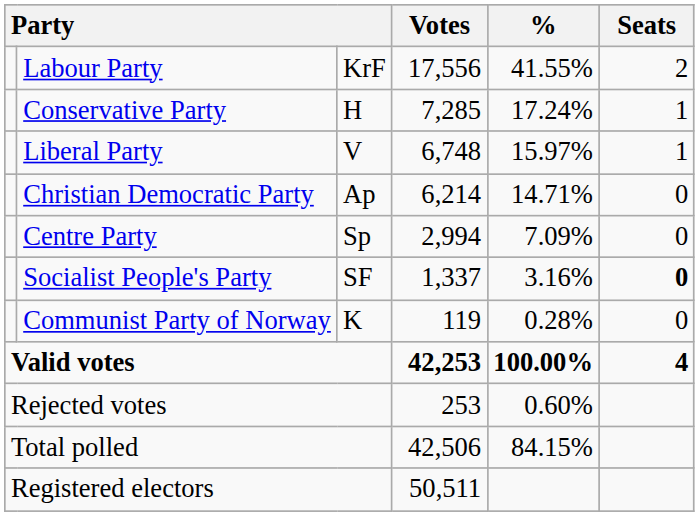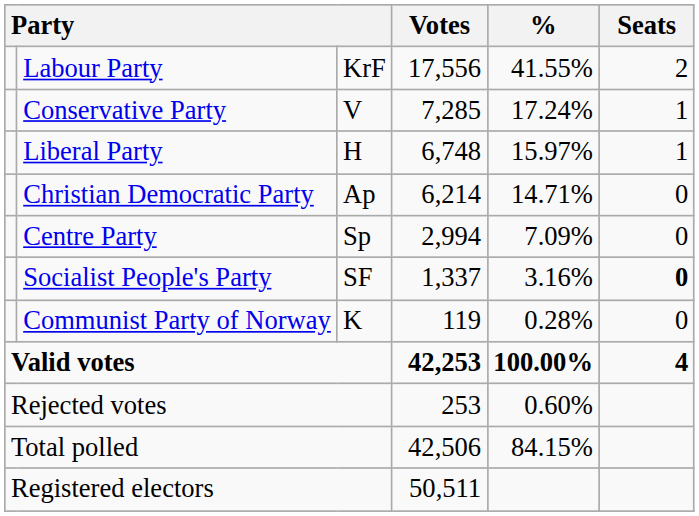(353, 109) H -> (353, 109) V
(353, 151) V -> (353, 151) H
